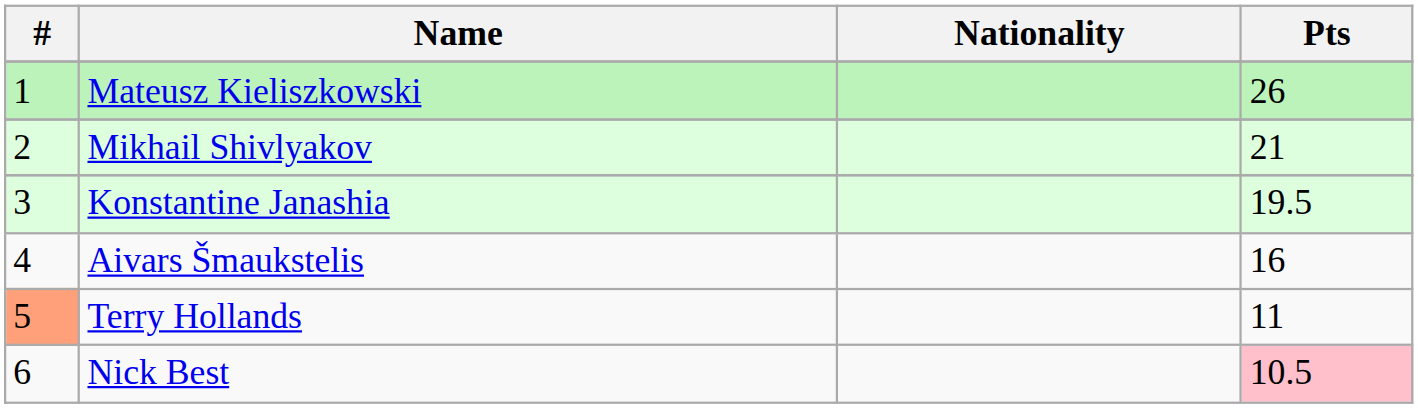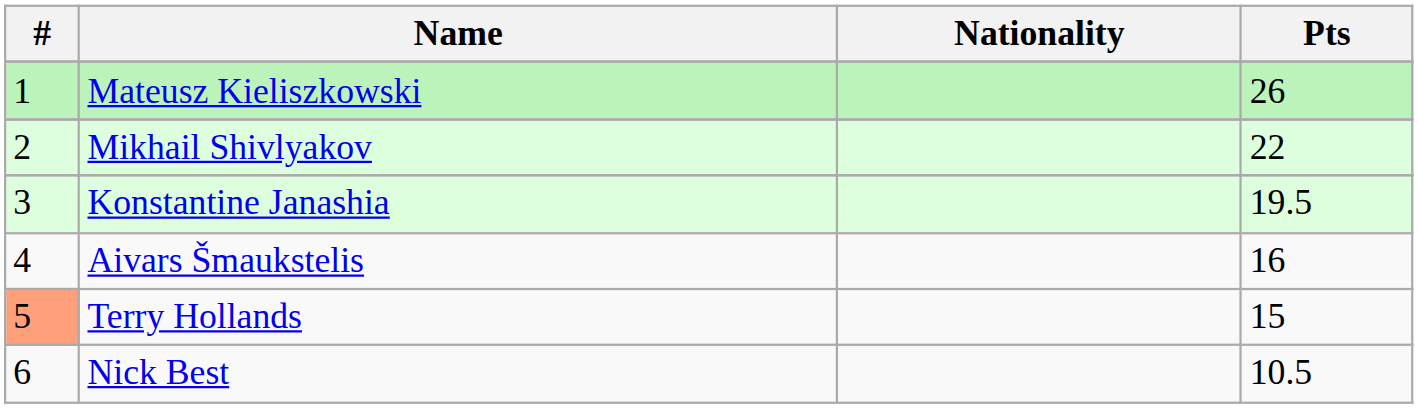(1268, 146) 21 -> (1268, 146) 22
(1267, 316) 11 -> (1268, 316) 15
(1281, 372) pink background -> (1281, 372) no background
